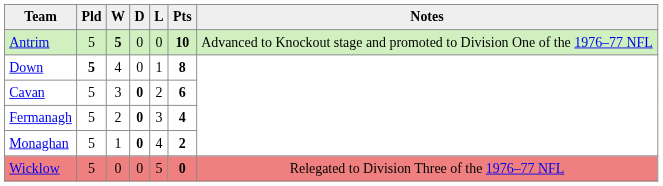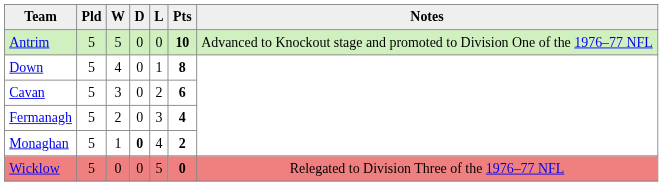(118, 42) bold -> (118, 42) normal
(91, 67) bold -> (91, 67) normal
(140, 92) bold -> (140, 92) normal
(140, 118) bold -> (140, 118) normal
